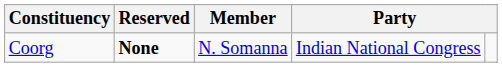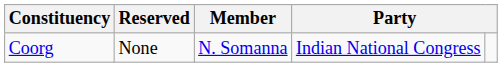(139, 47) bold -> (138, 47) normal
